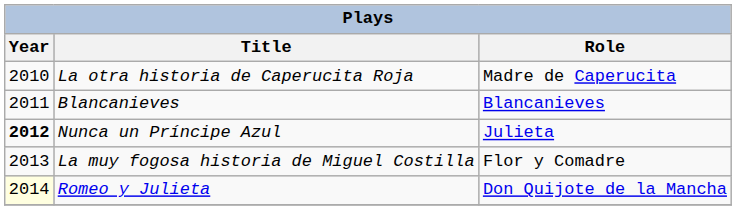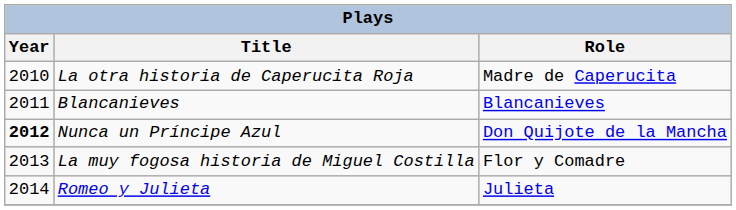(518, 133) Julieta -> (605, 133) Don Quijote de la Mancha
(29, 190) lightyellow background -> (29, 190) no background
(605, 190) Don Quijote de la Mancha -> (518, 190) Julieta
